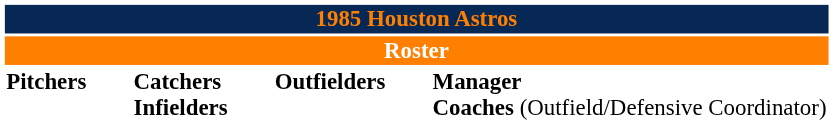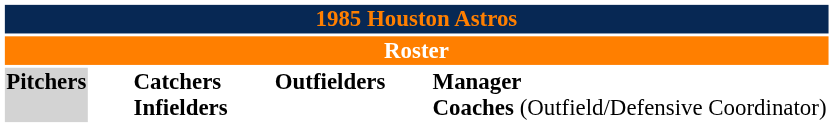(46, 81) no background -> (46, 81) lightgrey background
